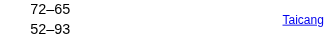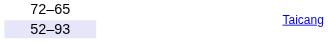(50, 29) no background -> (50, 29) lavender background
